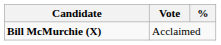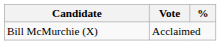(54, 31) bold -> (52, 31) normal
